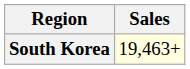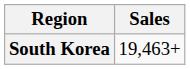(150, 49) lightyellow background -> (150, 49) no background
